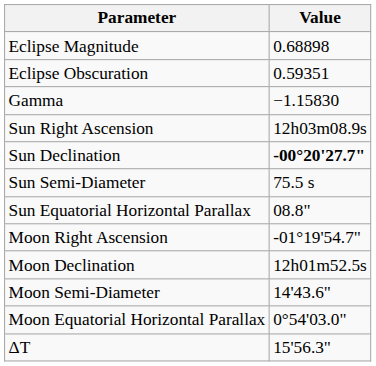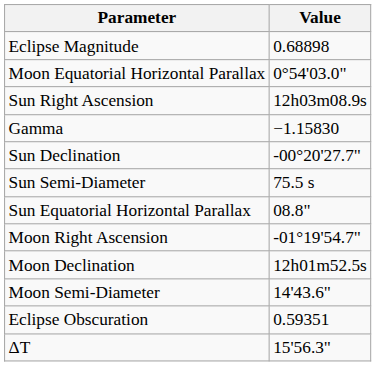rows swapped: (78, 73) <-> (137, 319)
rows swapped: (36, 100) <-> (81, 127)
(319, 155) bold -> (317, 155) normal
